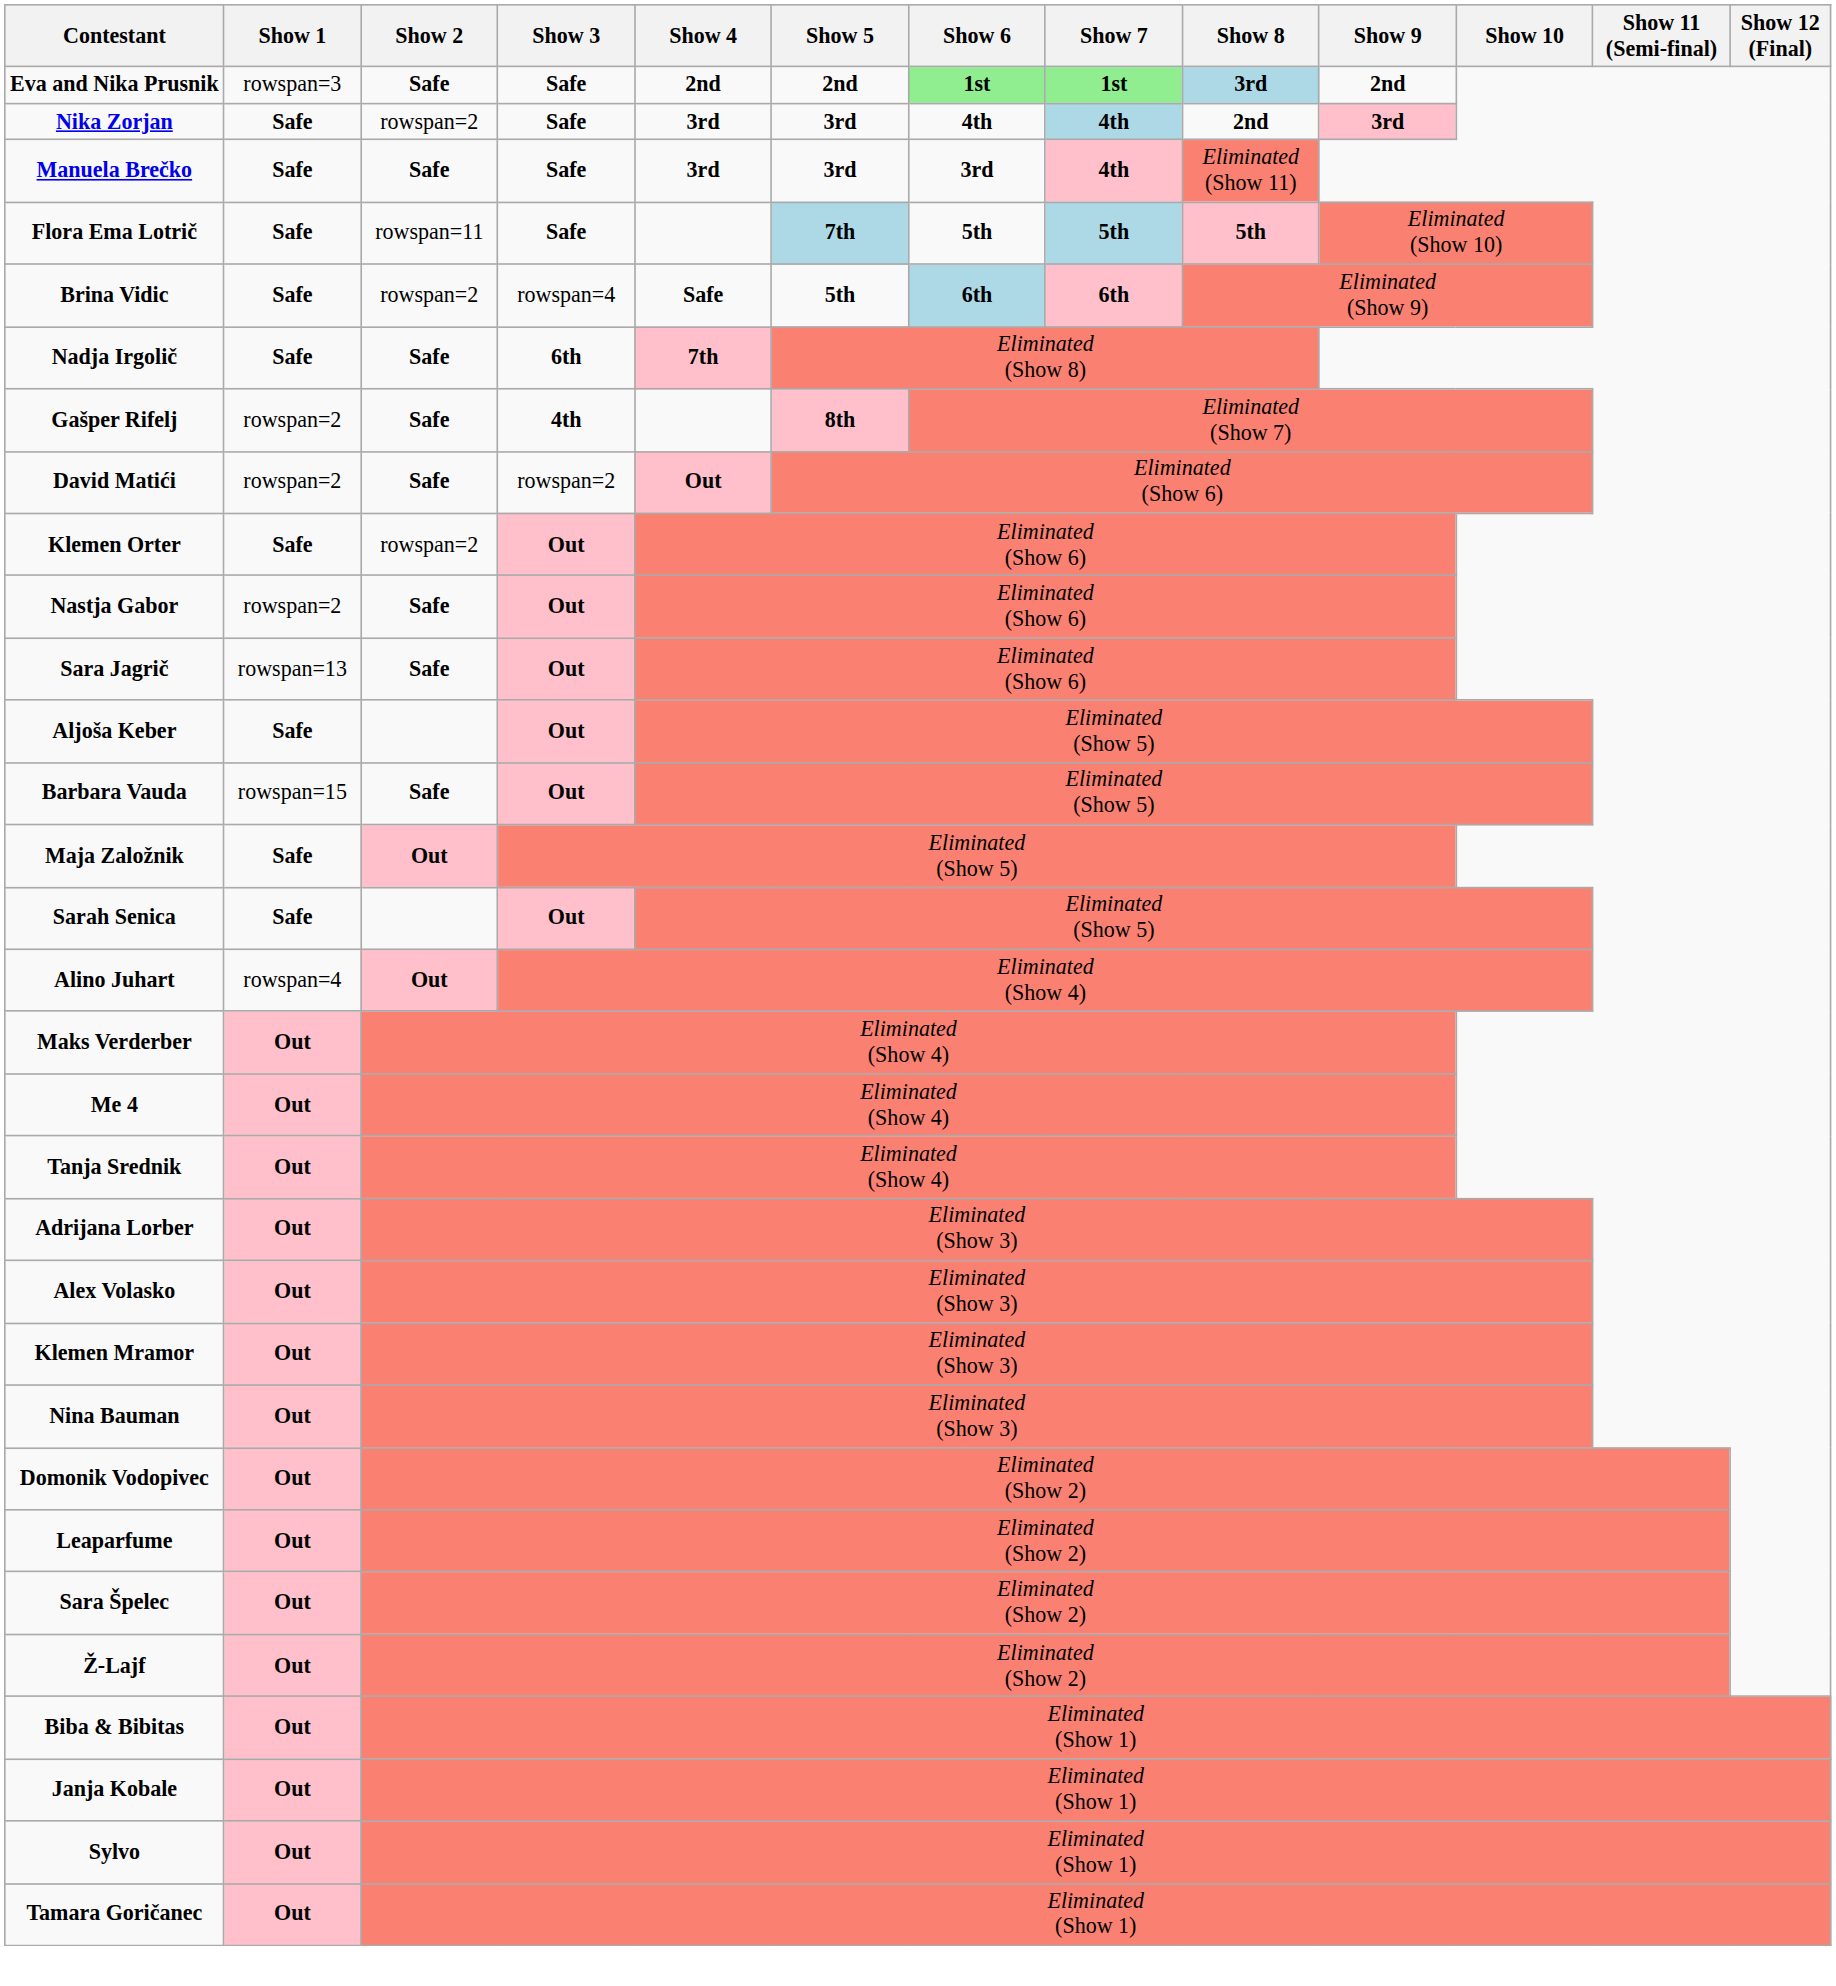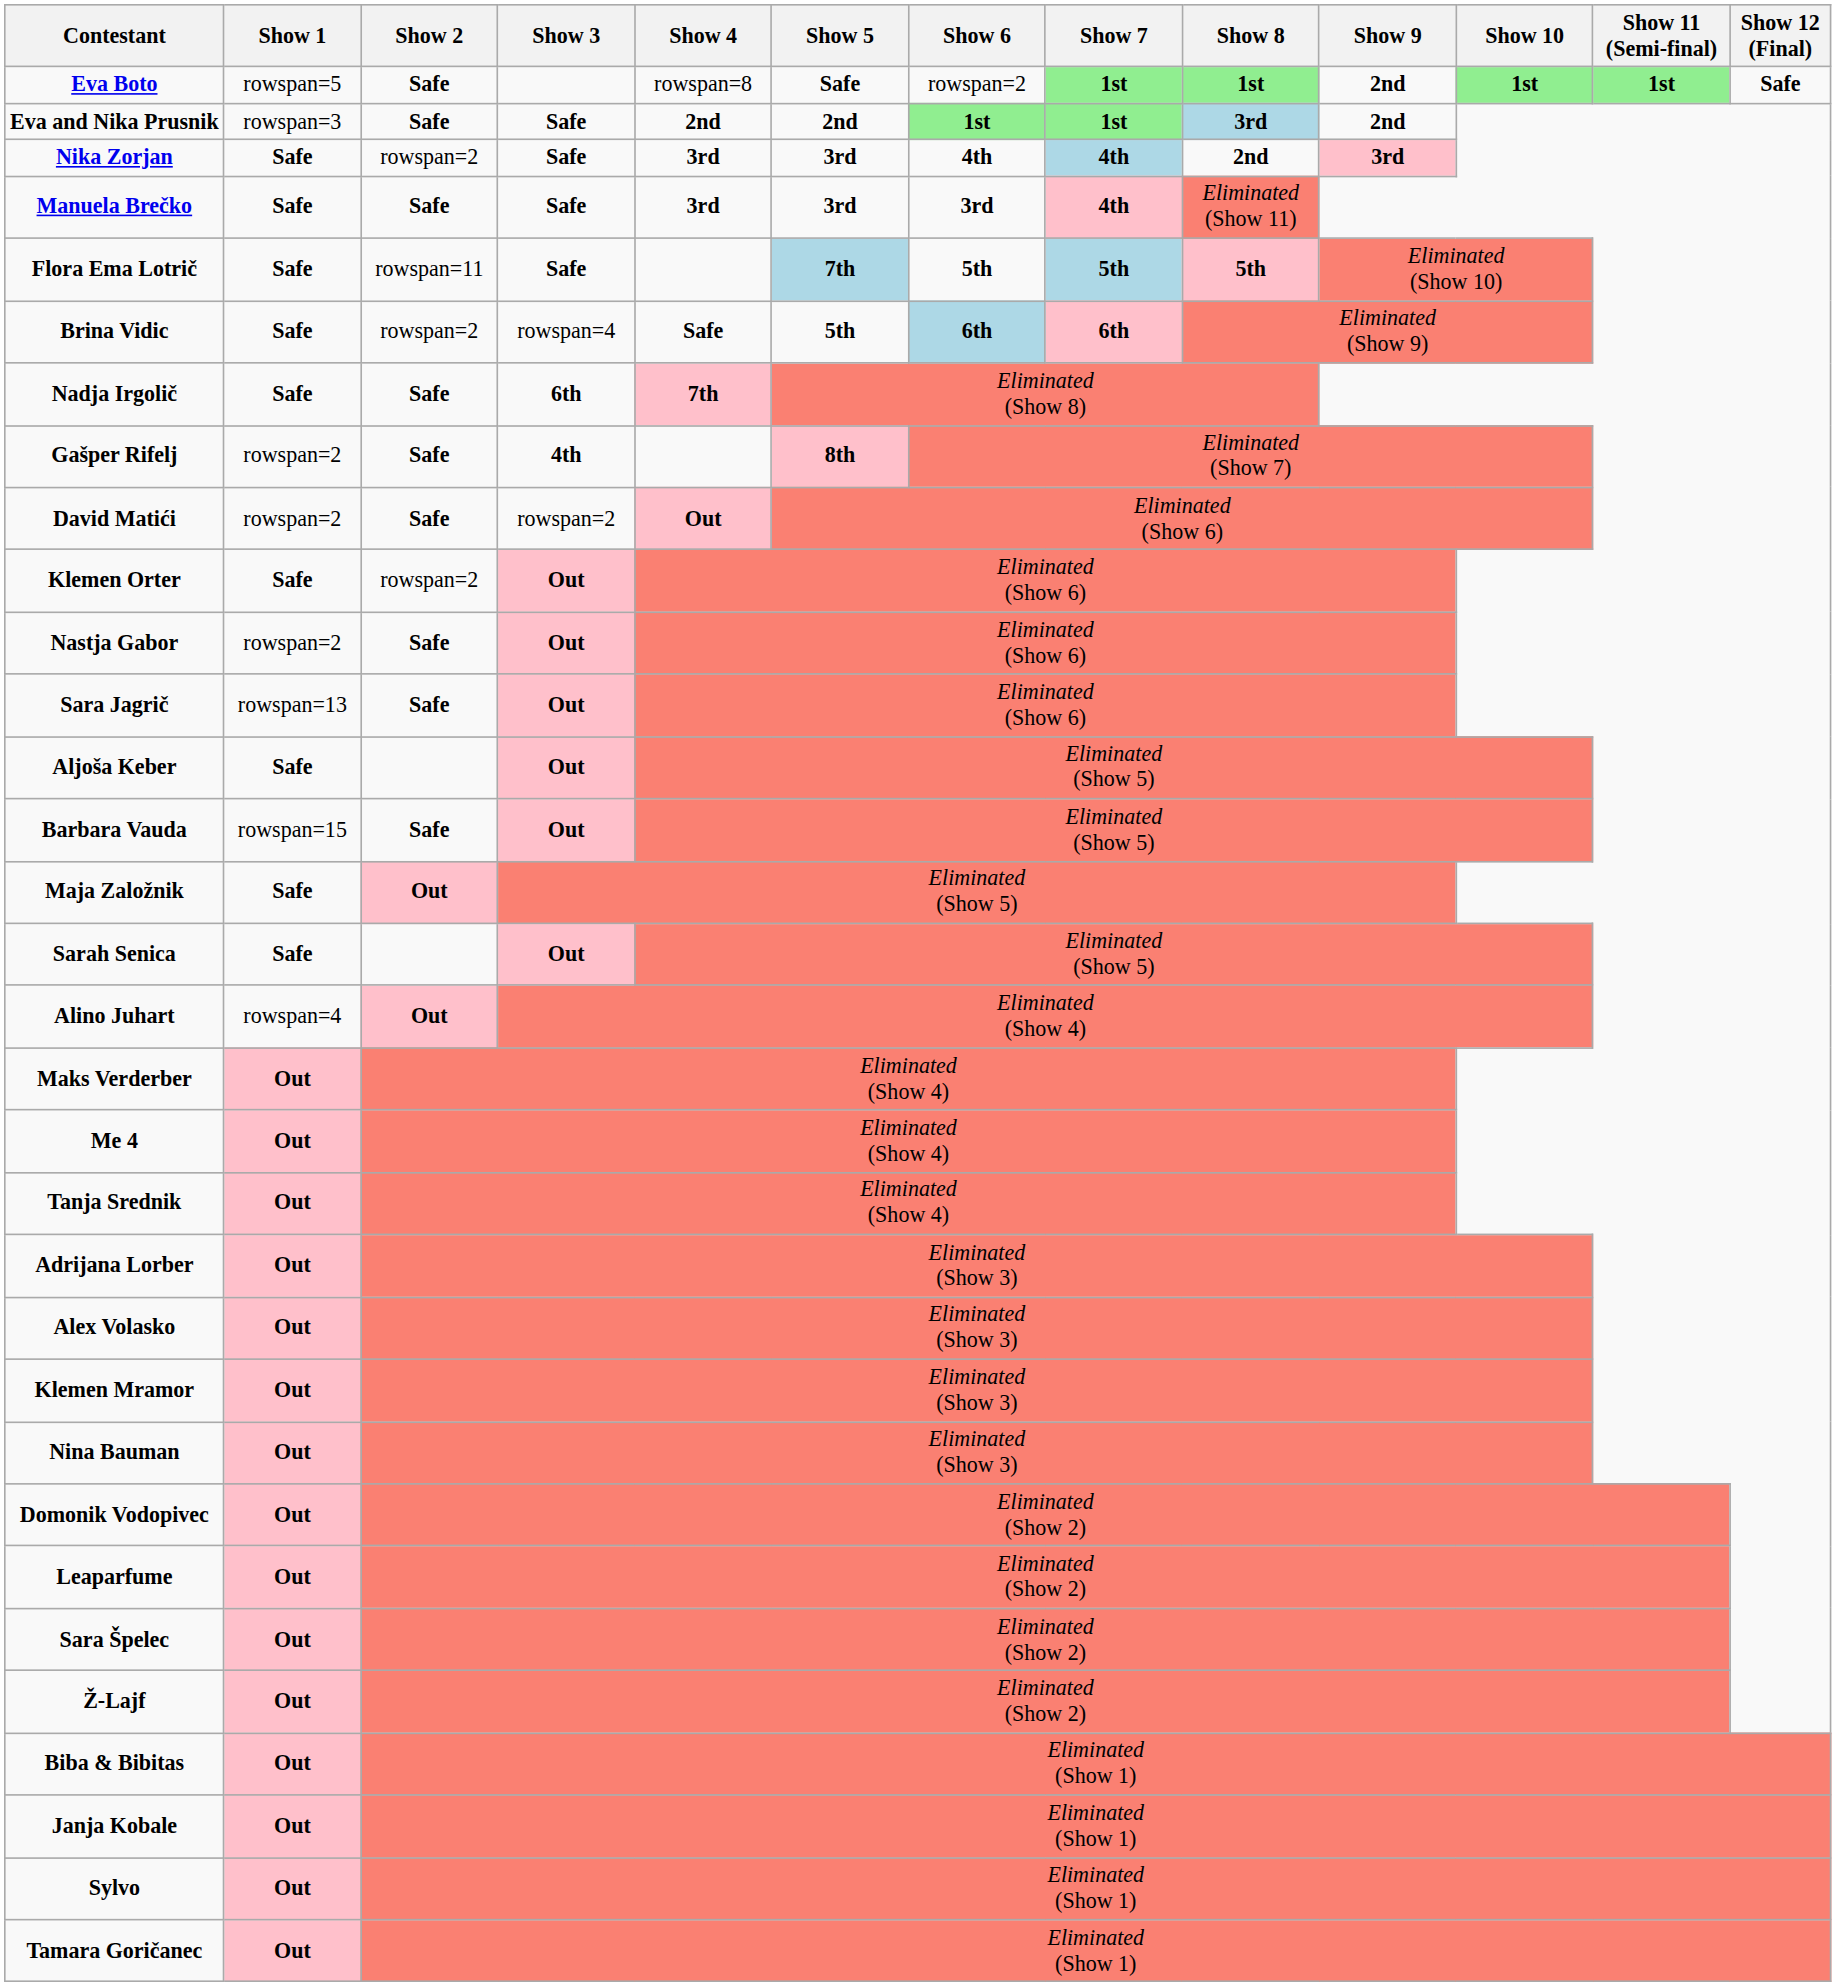+ row: (114, 84)
